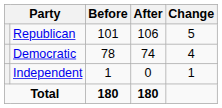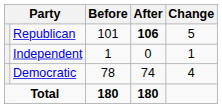(148, 34) normal -> (148, 34) bold
rows swapped: (45, 53) <-> (48, 73)
